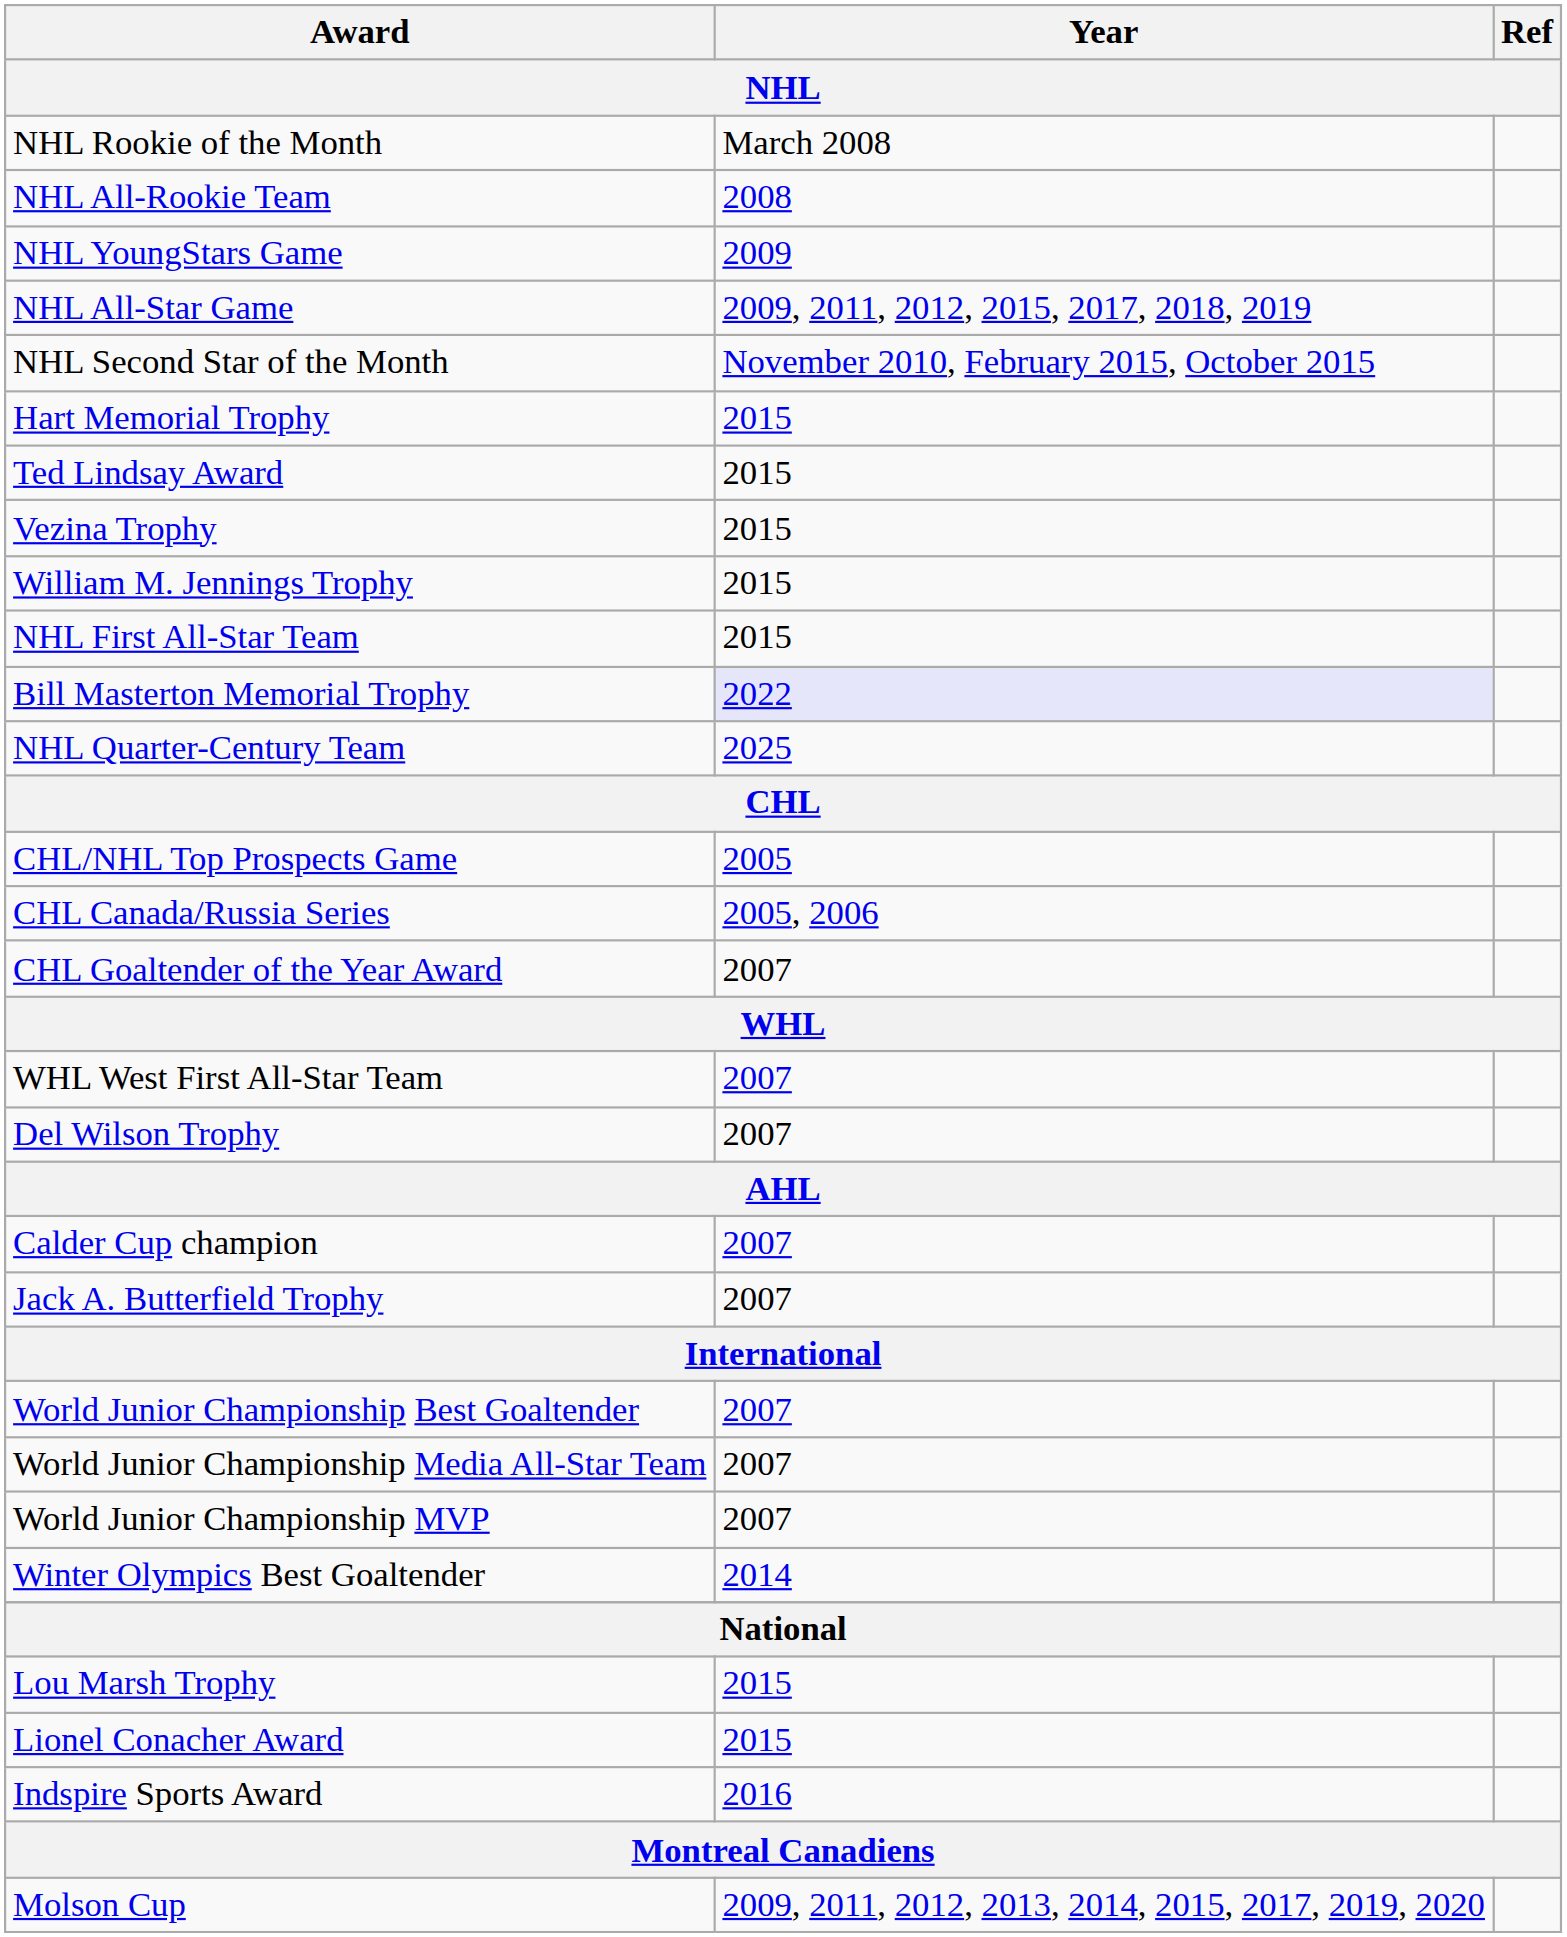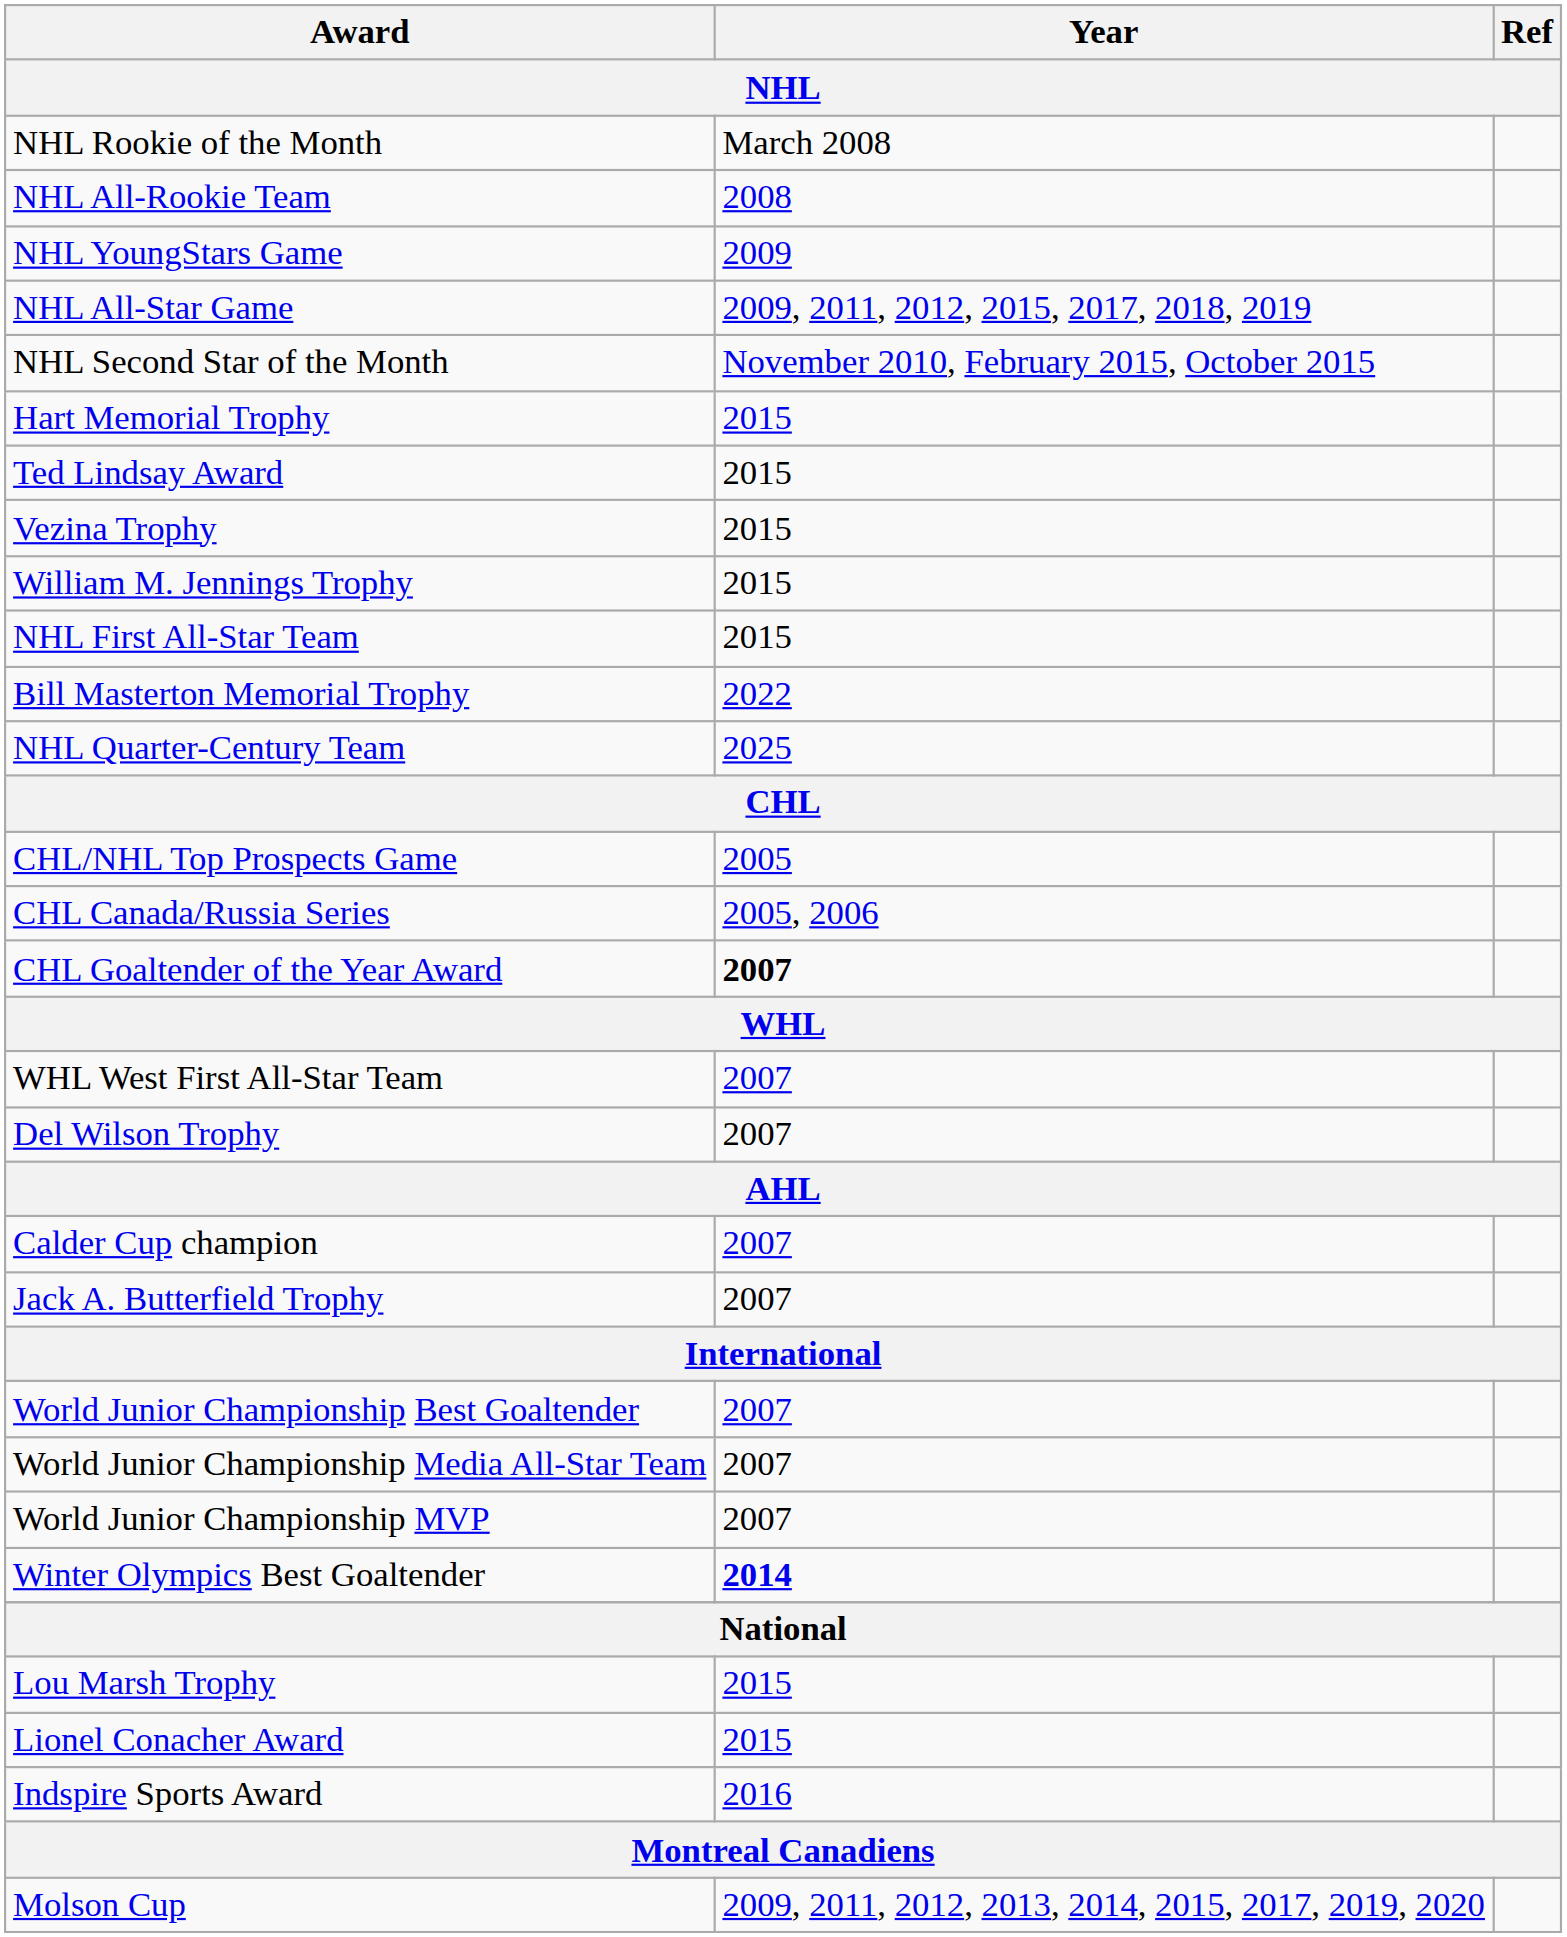(757, 692) lavender background -> (757, 692) no background
(757, 968) normal -> (757, 968) bold
(757, 1573) normal -> (757, 1573) bold
